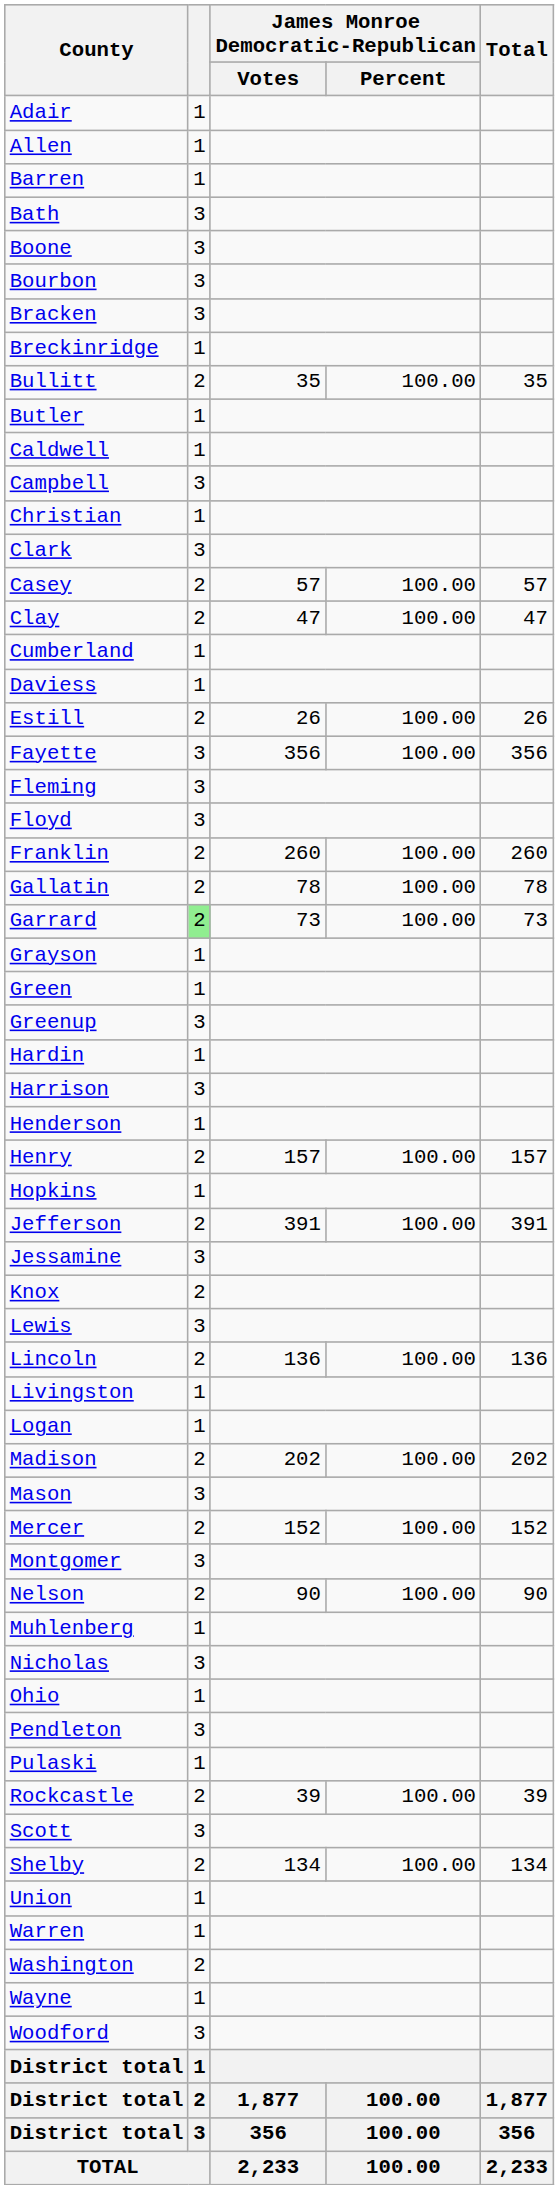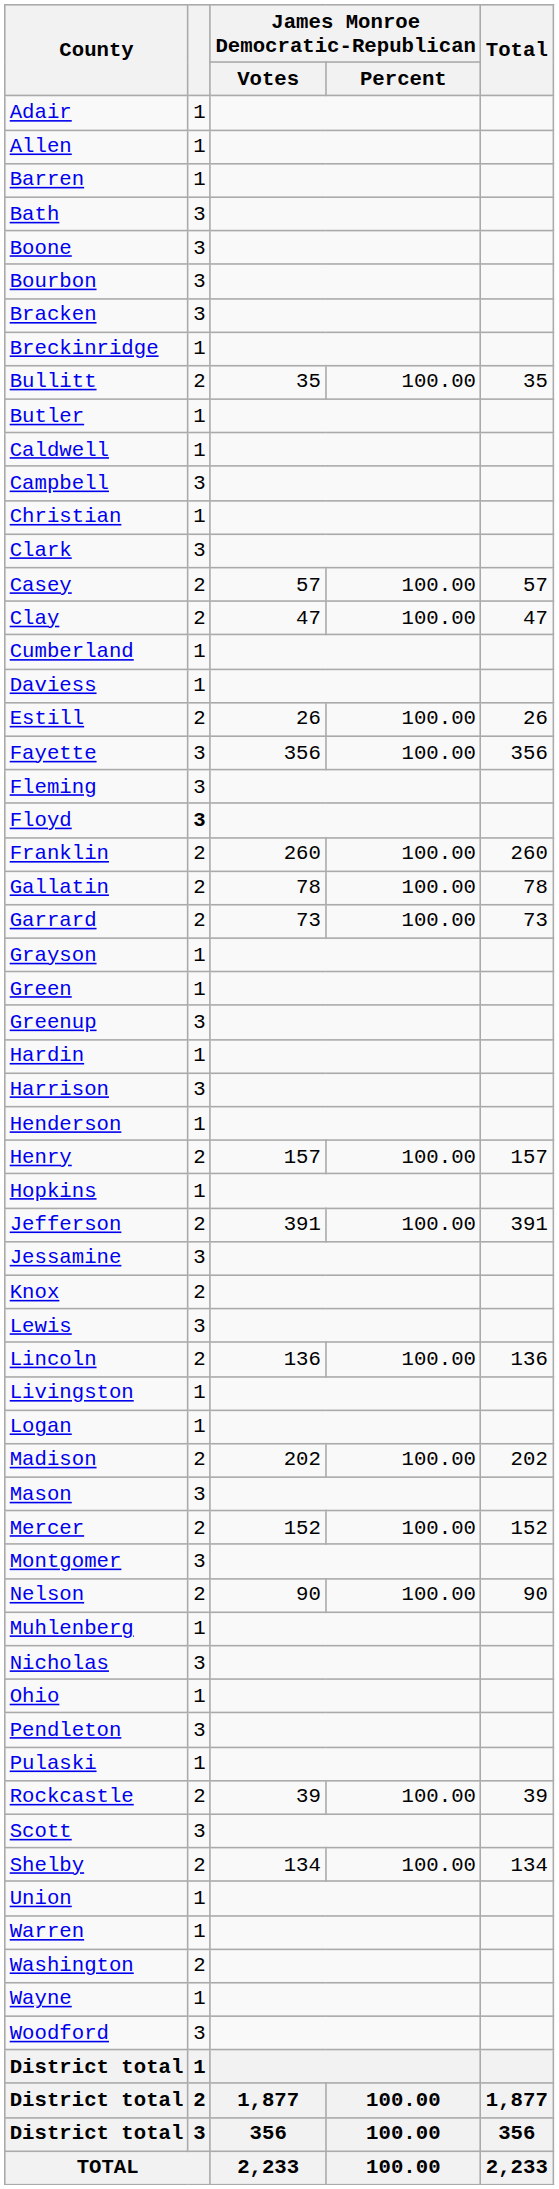(199, 820) normal -> (199, 820) bold
(199, 921) lightgreen background -> (199, 921) no background
